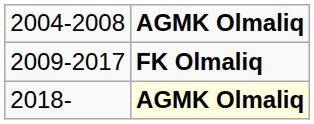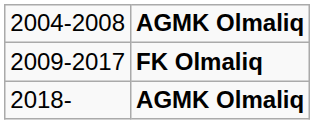(220, 99) lightyellow background -> (220, 99) no background
